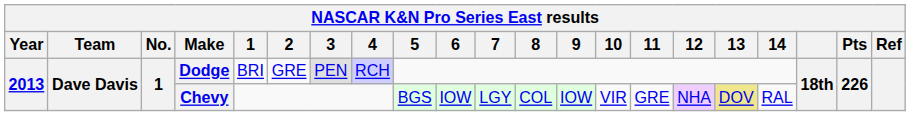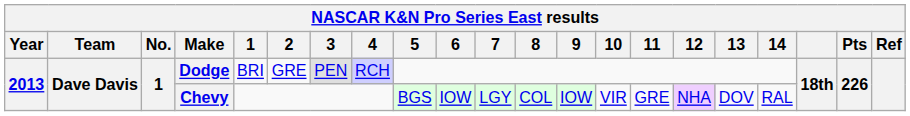(736, 97) khaki background -> (736, 97) no background
